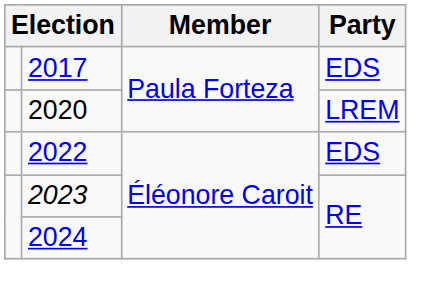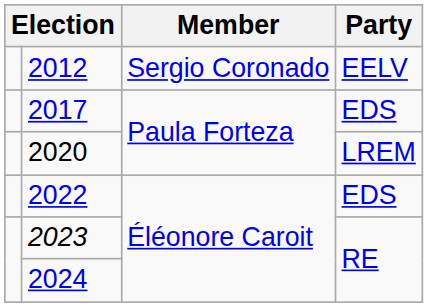+ row: (58, 68)
